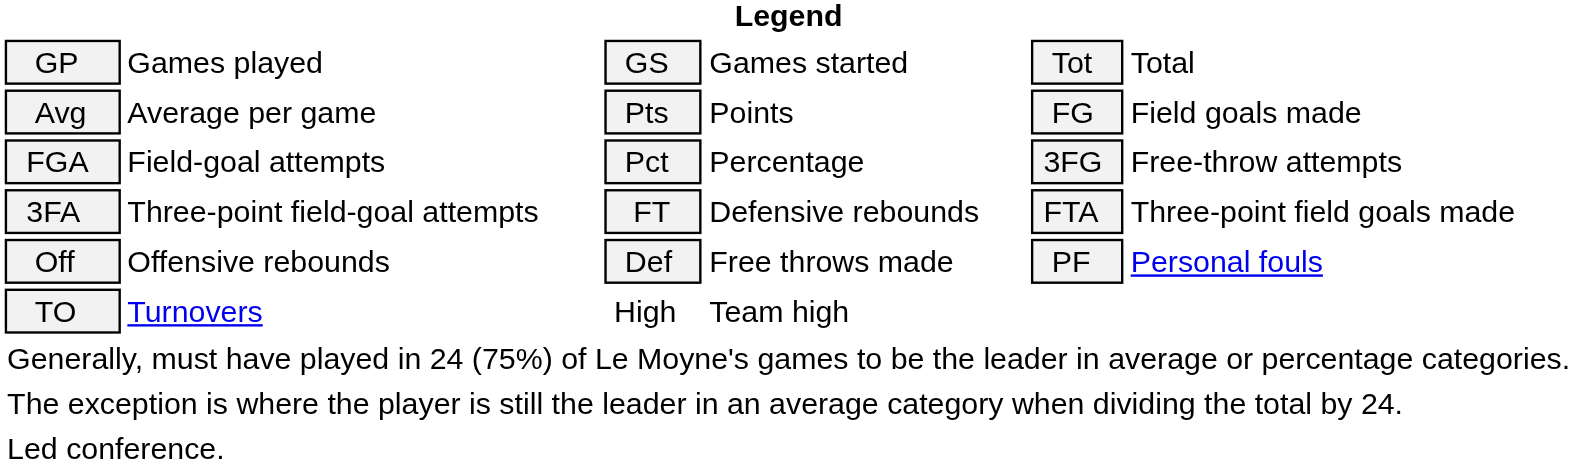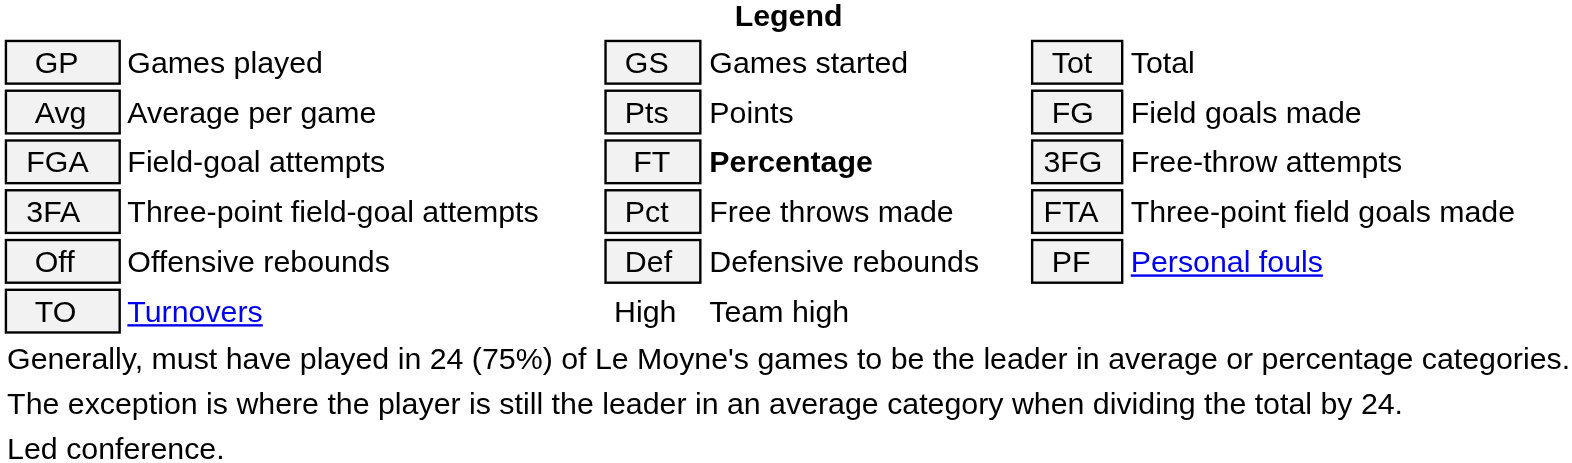(643, 162) Pct -> (643, 162) FT
(787, 162) normal -> (791, 162) bold
(643, 212) FT -> (643, 212) Pct
(844, 212) Defensive rebounds -> (831, 212) Free throws made
(831, 261) Free throws made -> (844, 261) Defensive rebounds
